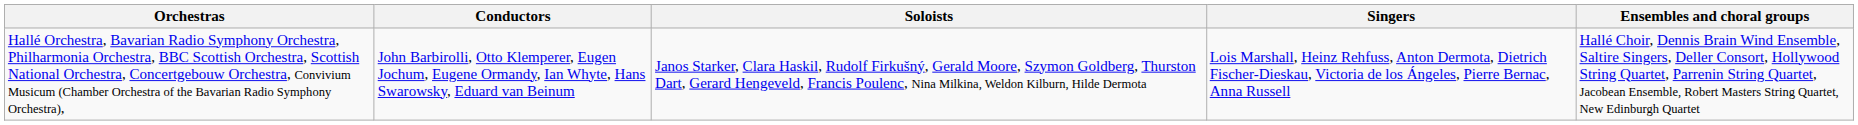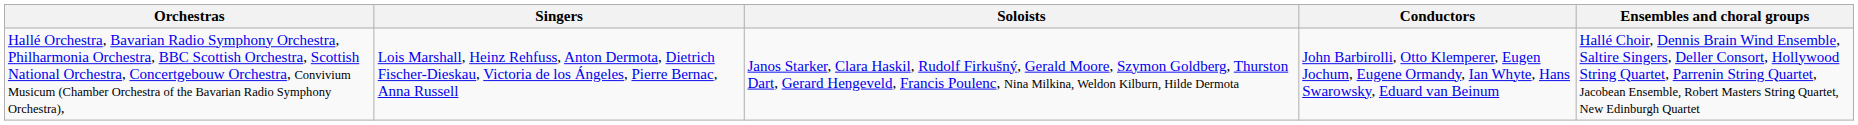columns swapped: (513, 16) <-> (1391, 16)
